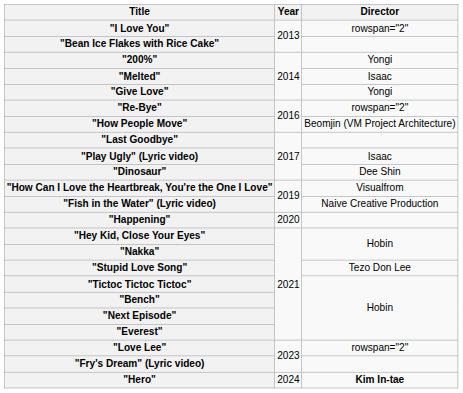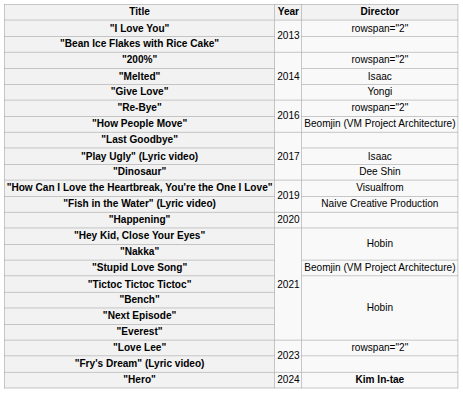(380, 60) Yongi -> (380, 60) rowspan="2"
(380, 268) Tezo Don Lee -> (380, 268) Beomjin (VM Project Architecture)
